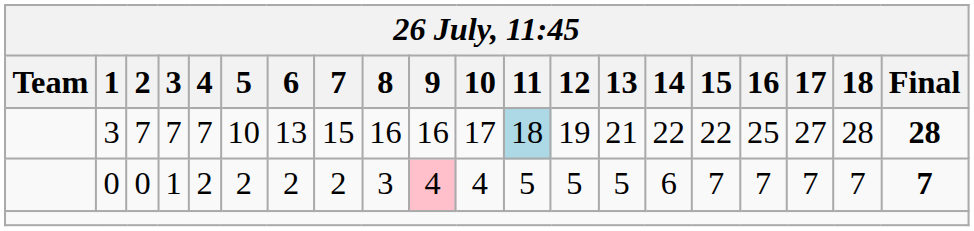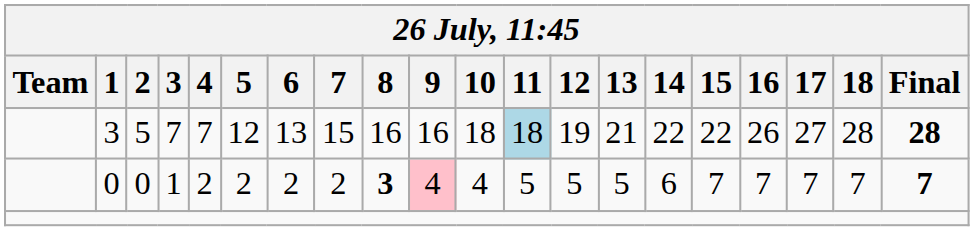(143, 132) 7 -> (143, 132) 5
(244, 132) 10 -> (244, 132) 12
(480, 132) 17 -> (480, 132) 18
(763, 132) 25 -> (763, 132) 26
(385, 183) normal -> (385, 183) bold
